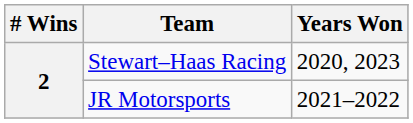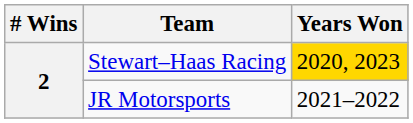(348, 61) no background -> (348, 61) gold background
